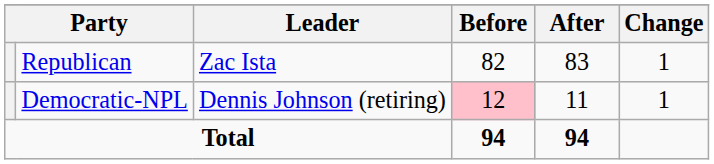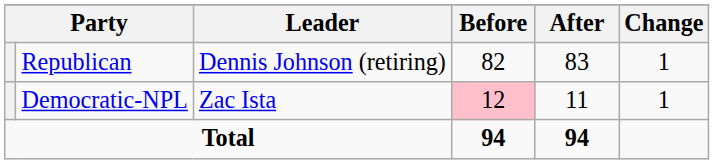(238, 61) Zac Ista -> (322, 61) Dennis Johnson (retiring)
(322, 100) Dennis Johnson (retiring) -> (238, 100) Zac Ista
